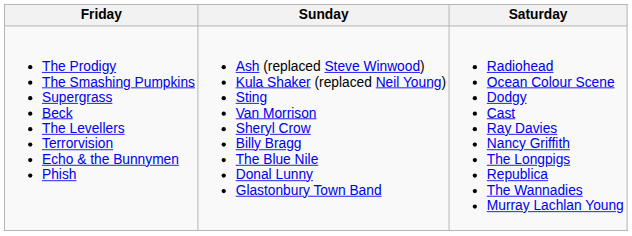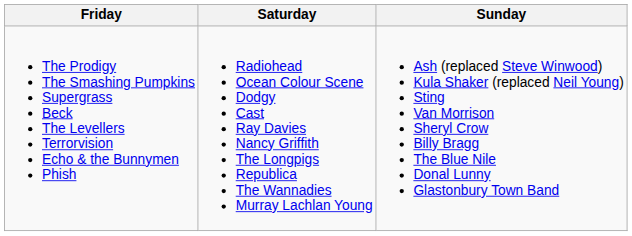columns swapped: (538, 15) <-> (324, 15)
